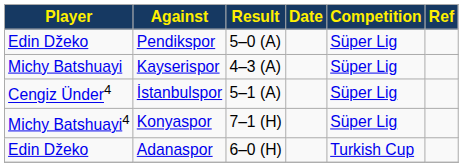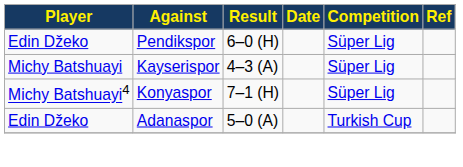(255, 41) 5–0 (A) -> (253, 41) 6–0 (H)
- row: (179, 93)
(256, 149) 6–0 (H) -> (253, 120) 5–0 (A)
